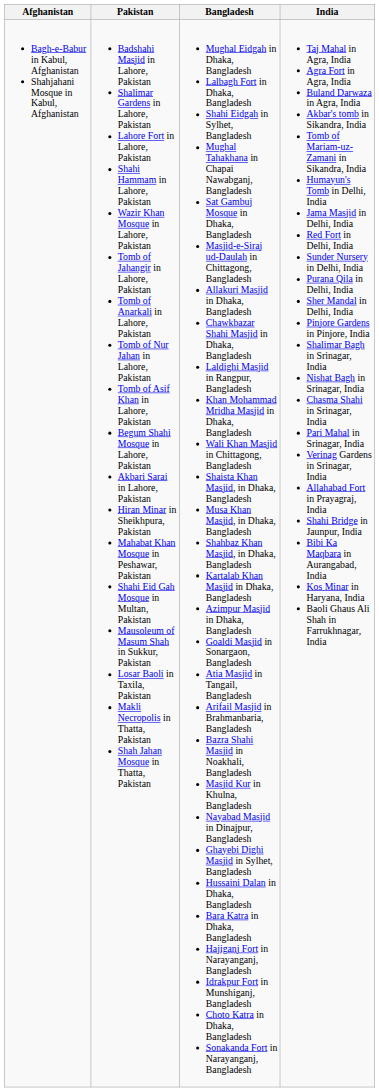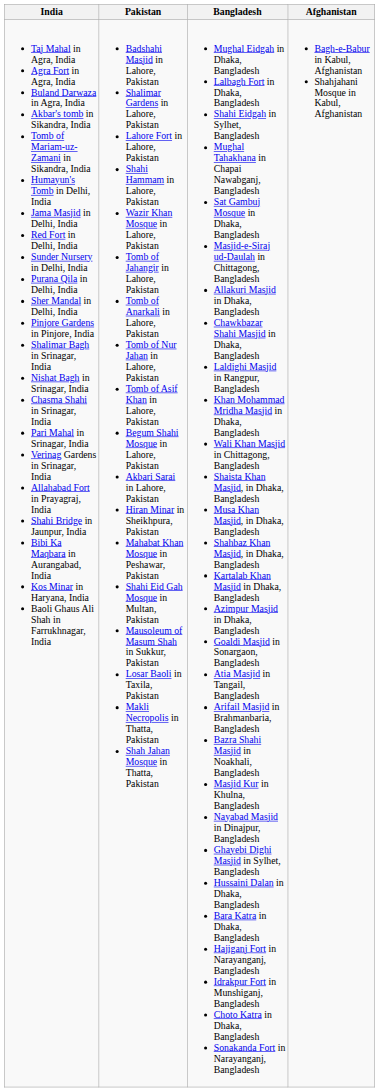columns swapped: (327, 12) <-> (48, 12)
